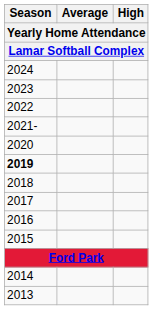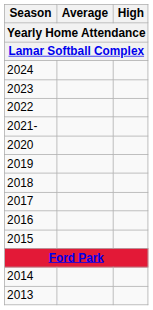(20, 164) bold -> (20, 164) normal
